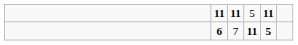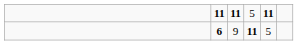(236, 31) 7 -> (236, 31) 9
(268, 31) bold -> (268, 31) normal
